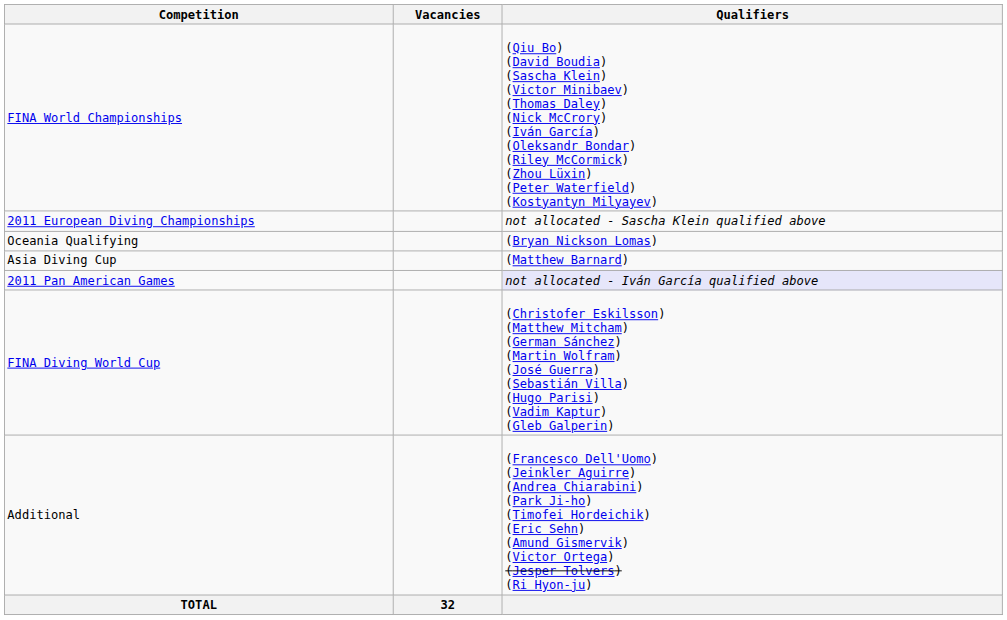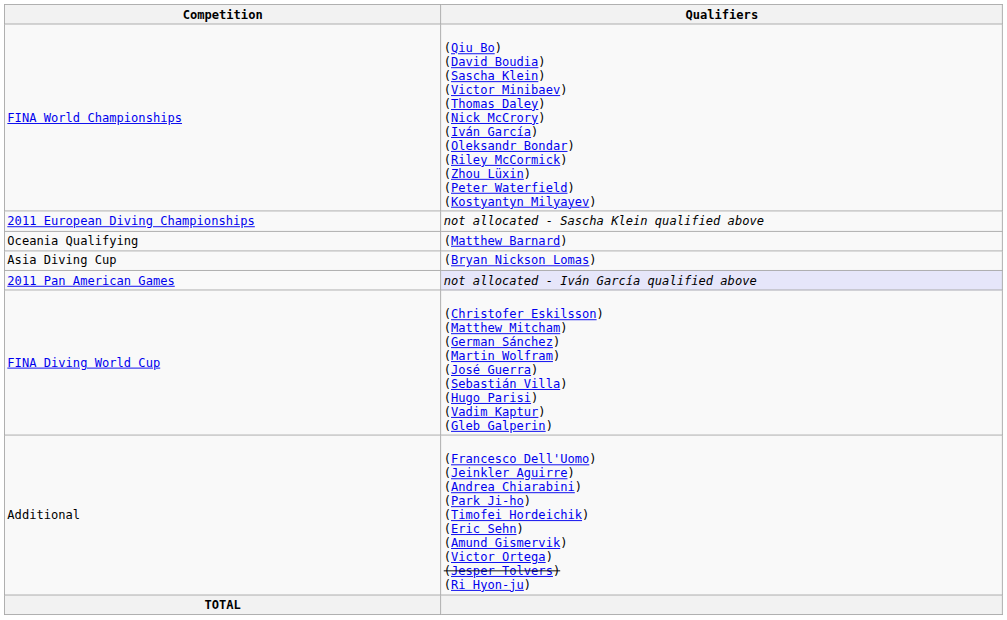- column: (448, 14)
(582, 241) (Bryan Nickson Lomas) -> (506, 241) (Matthew Barnard)
(567, 261) (Matthew Barnard) -> (520, 261) (Bryan Nickson Lomas)
